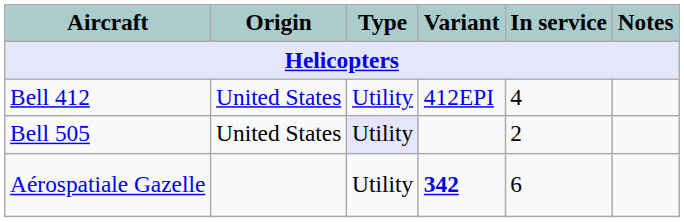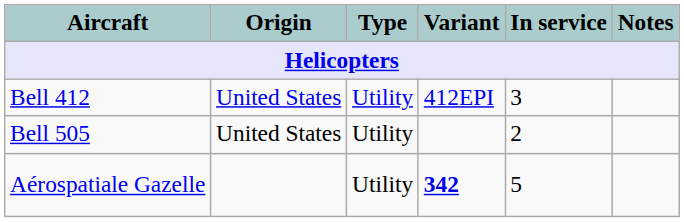(516, 97) 4 -> (516, 97) 3
(383, 134) lavender background -> (383, 134) no background
(516, 184) 6 -> (516, 184) 5
